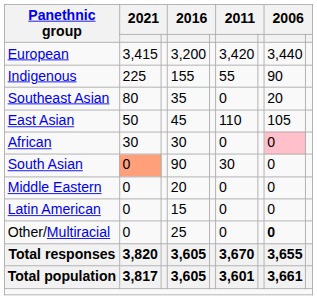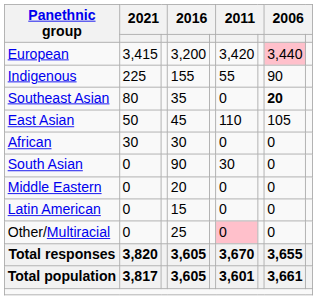(285, 53) no background -> (285, 53) pink background
(275, 98) normal -> (275, 98) bold
(271, 143) pink background -> (271, 143) no background
(127, 165) lightsalmon background -> (127, 165) no background
(223, 232) no background -> (223, 232) pink background
(271, 232) bold -> (271, 232) normal
